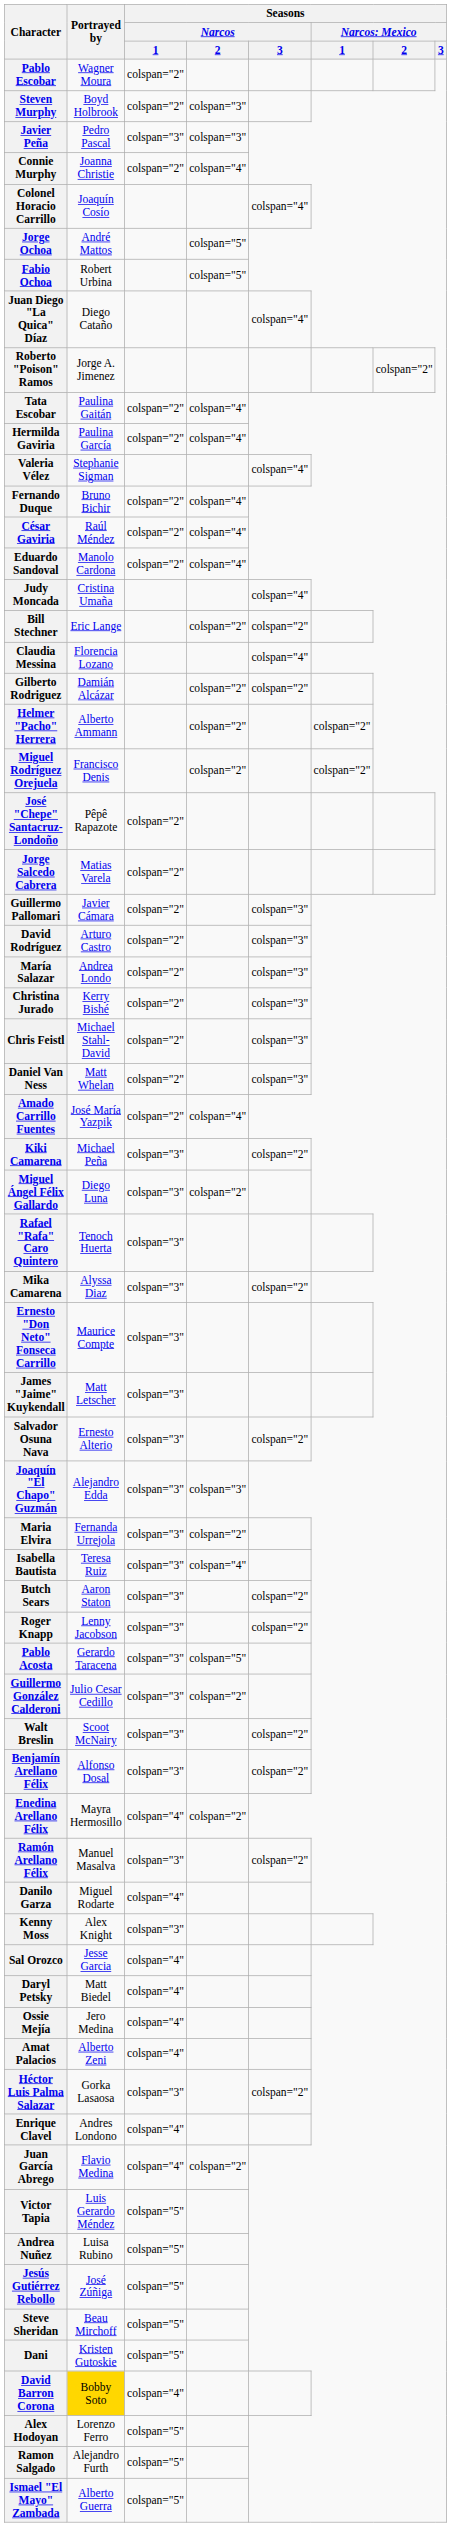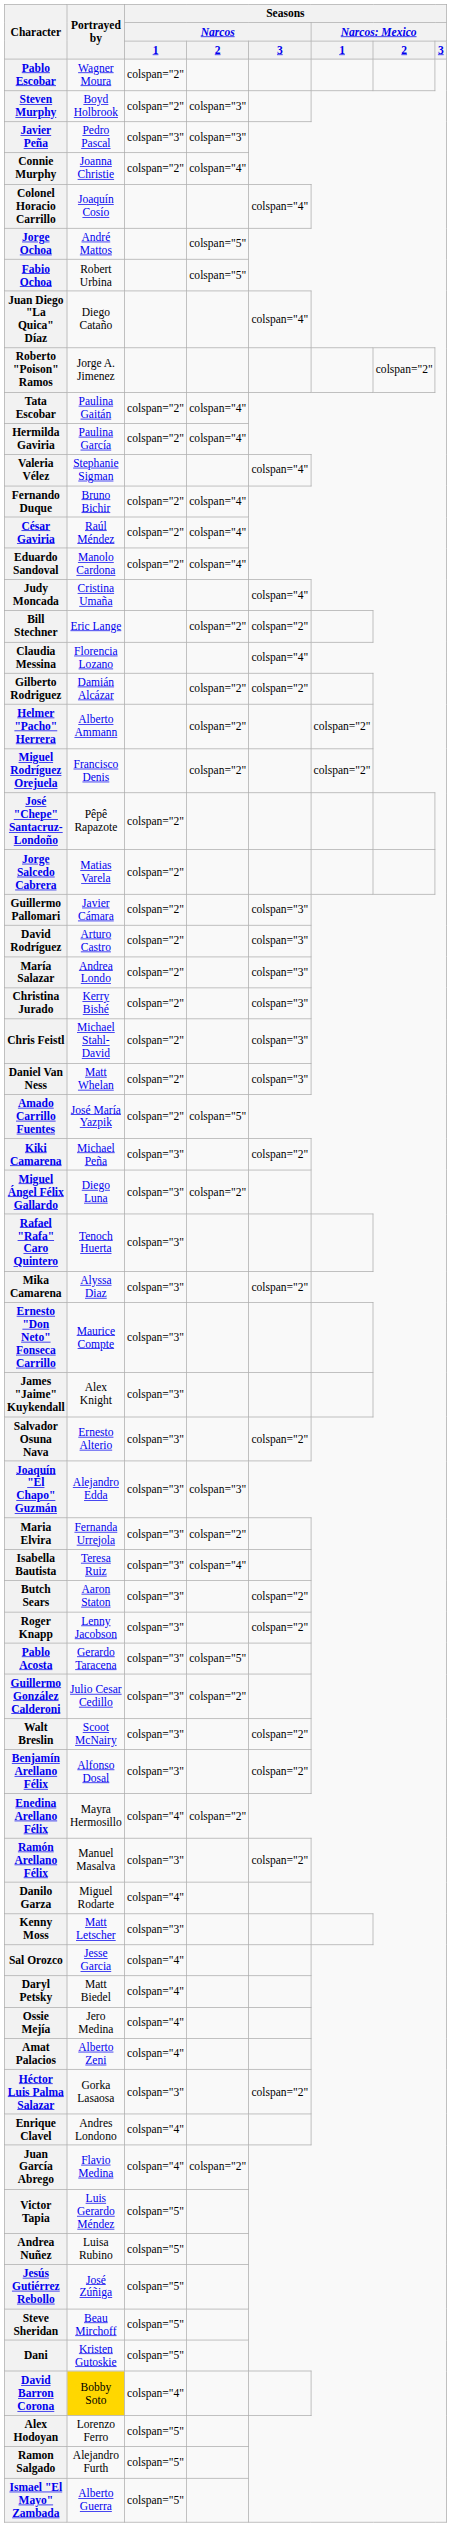(218, 1116) colspan="4" -> (218, 1116) colspan="5"
(96, 1394) Matt Letscher -> (96, 1394) Alex Knight
(96, 1929) Alex Knight -> (96, 1929) Matt Letscher
